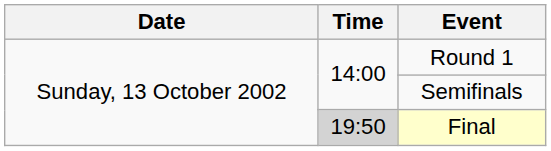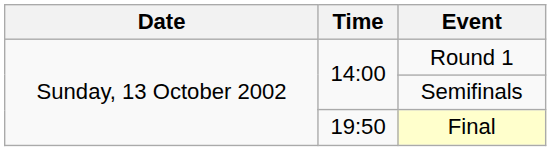(358, 127) lightgrey background -> (358, 127) no background
